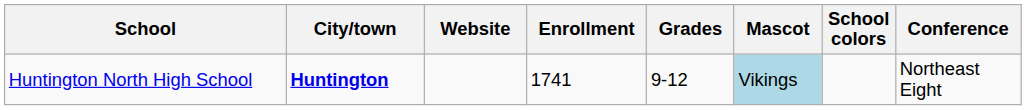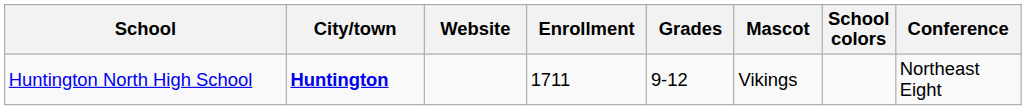(551, 79) 1741 -> (550, 79) 1711
(768, 79) lightblue background -> (768, 79) no background
